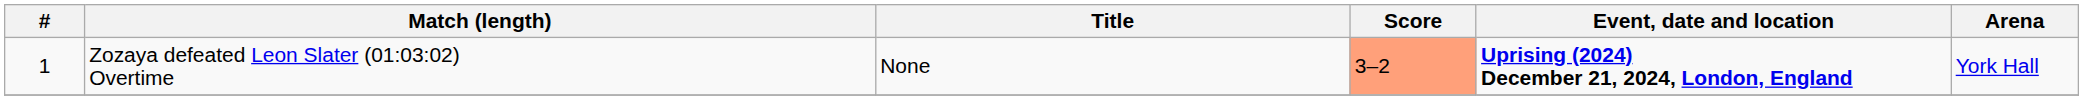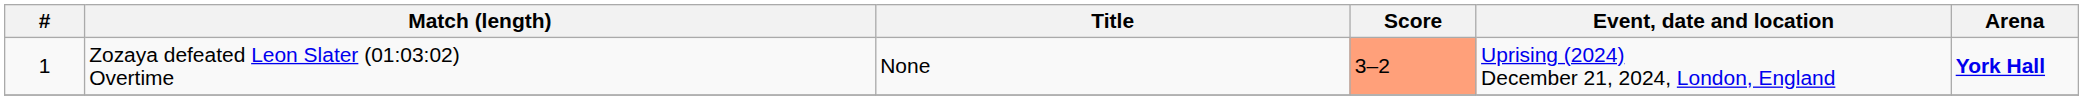(1667, 66) bold -> (1658, 66) normal
(1997, 66) normal -> (2000, 66) bold
